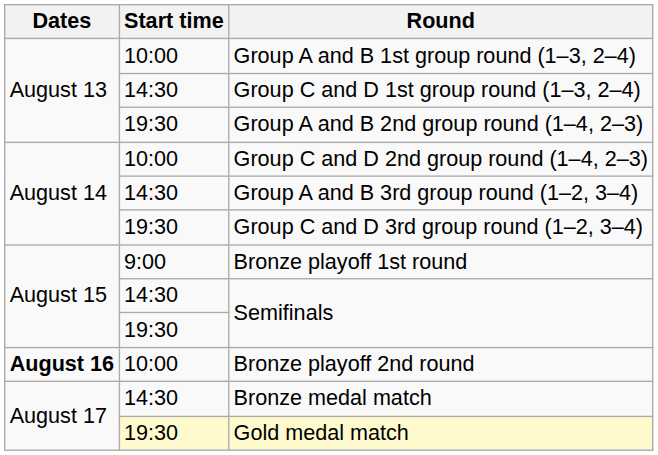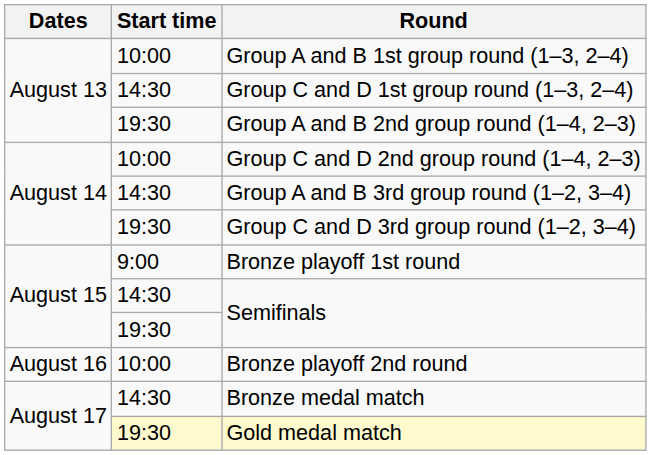(62, 364) bold -> (58, 364) normal
